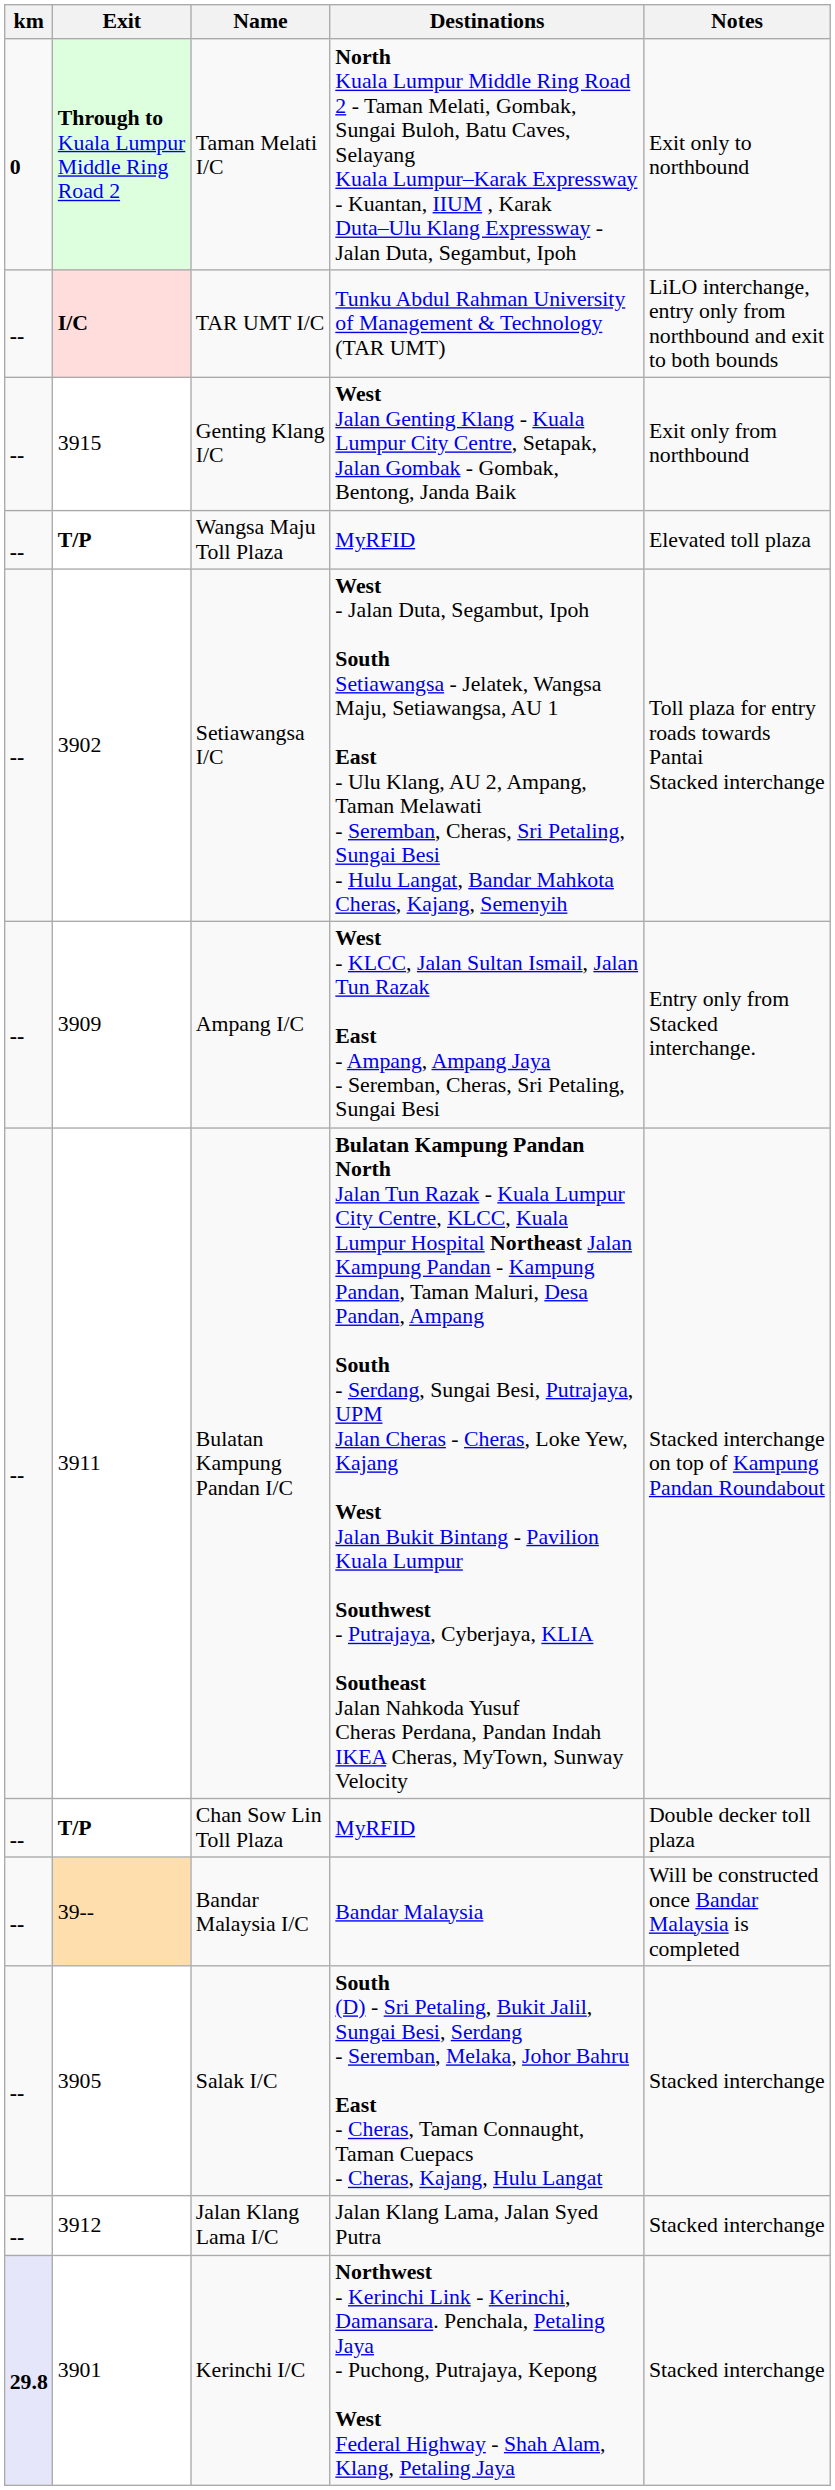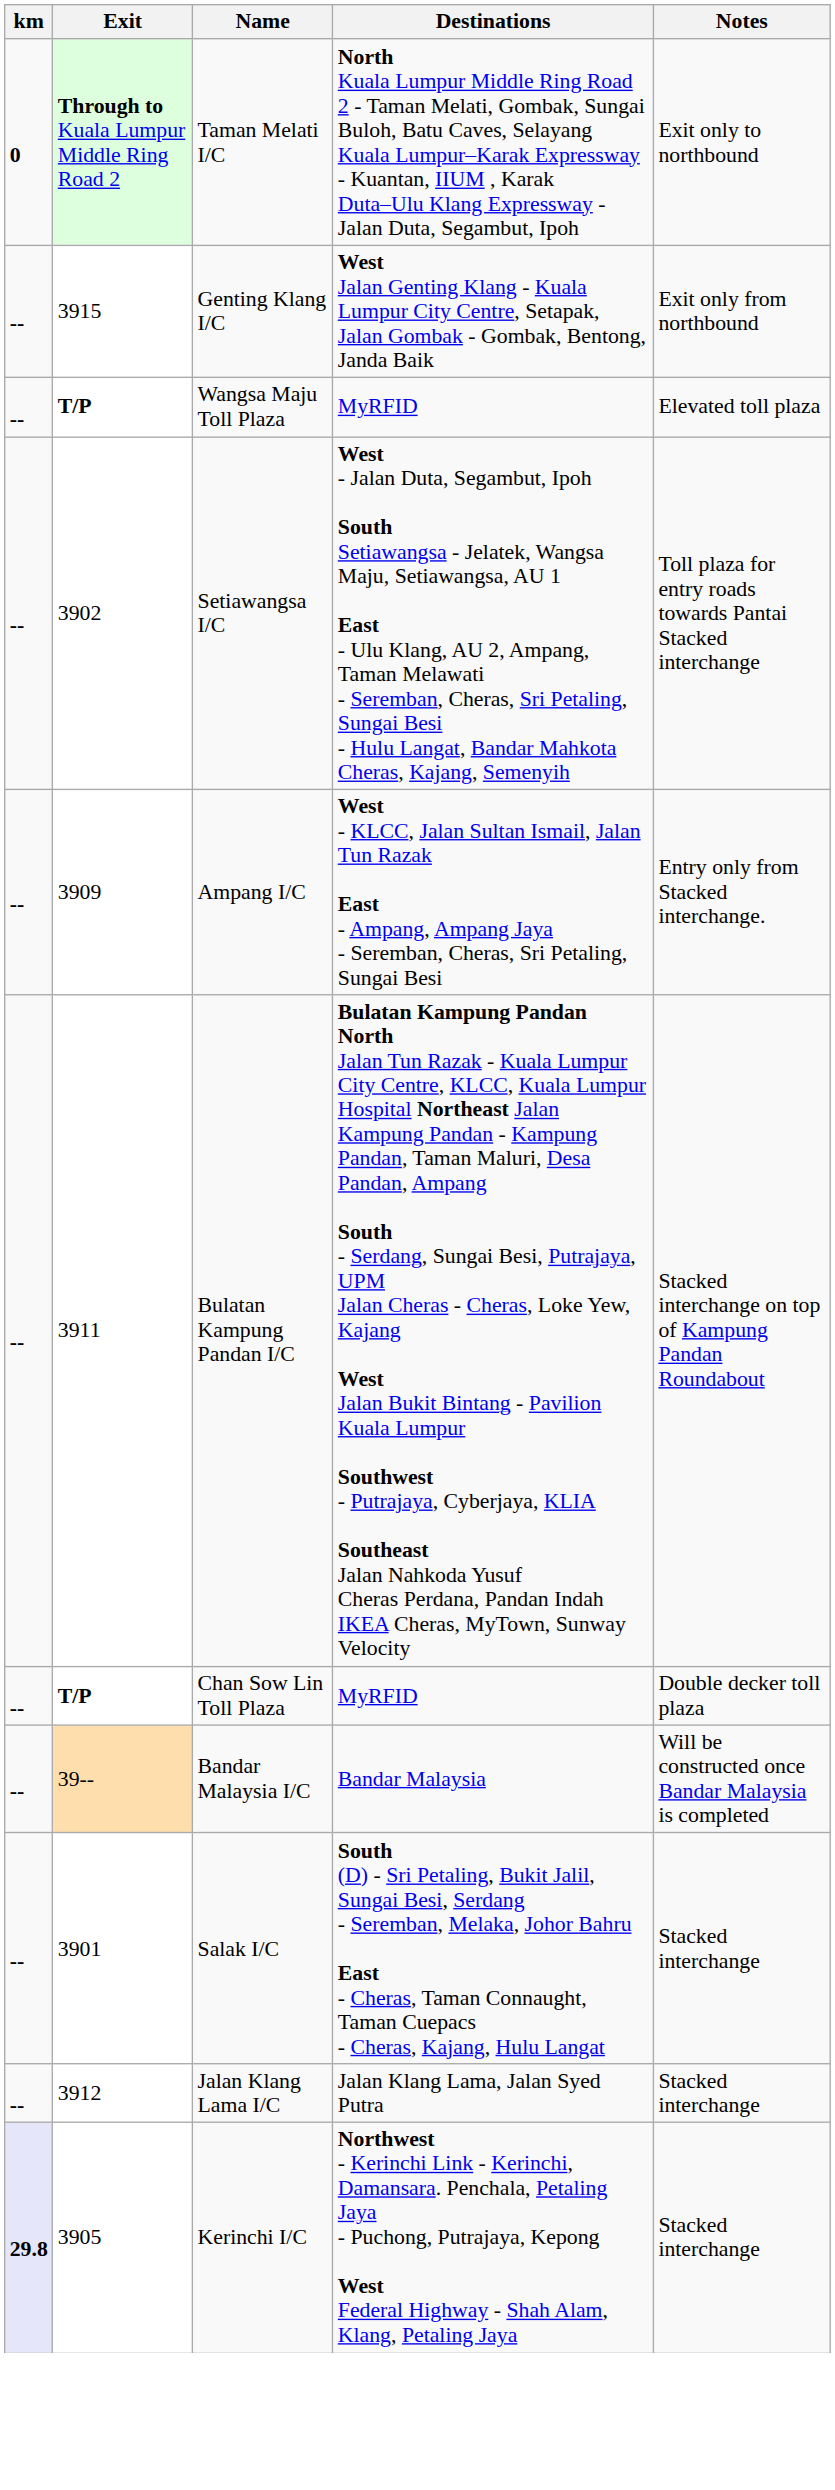- row: (260, 323)
(80, 2080) 3905 -> (80, 1948) 3901
(80, 2369) 3901 -> (80, 2237) 3905
